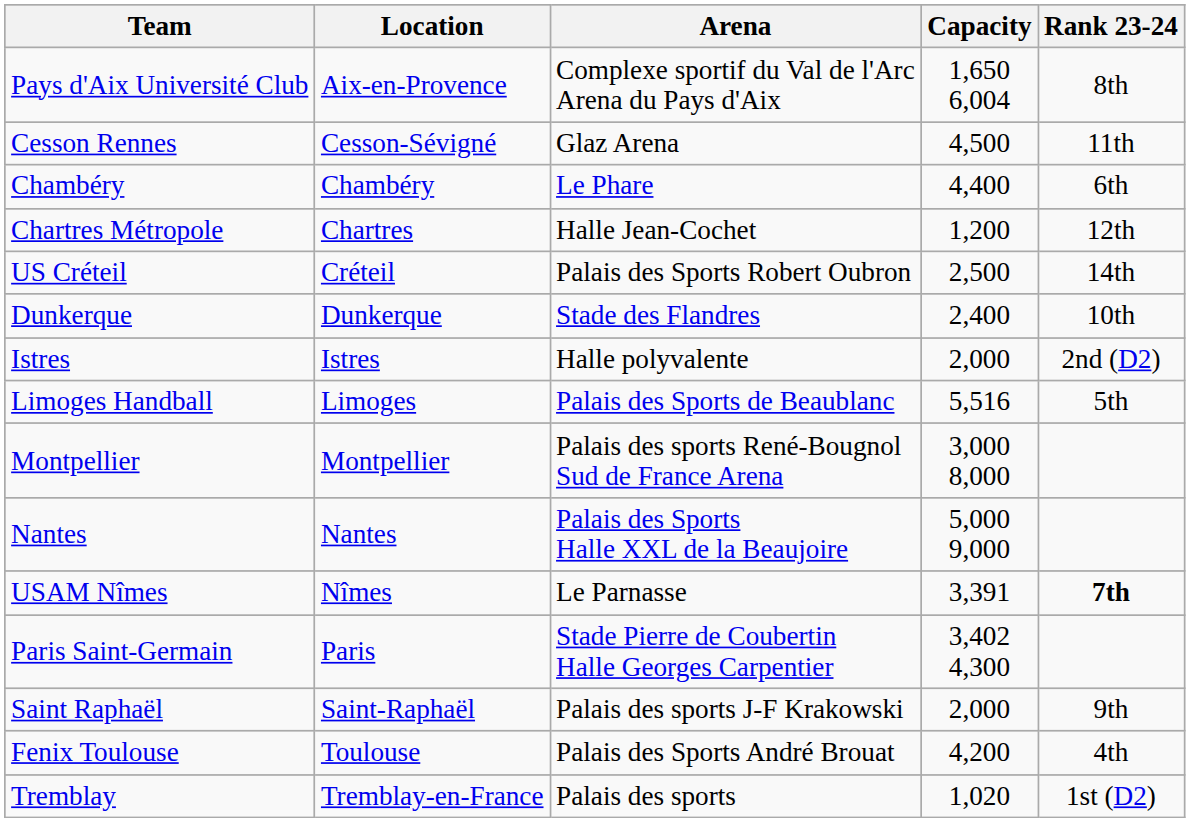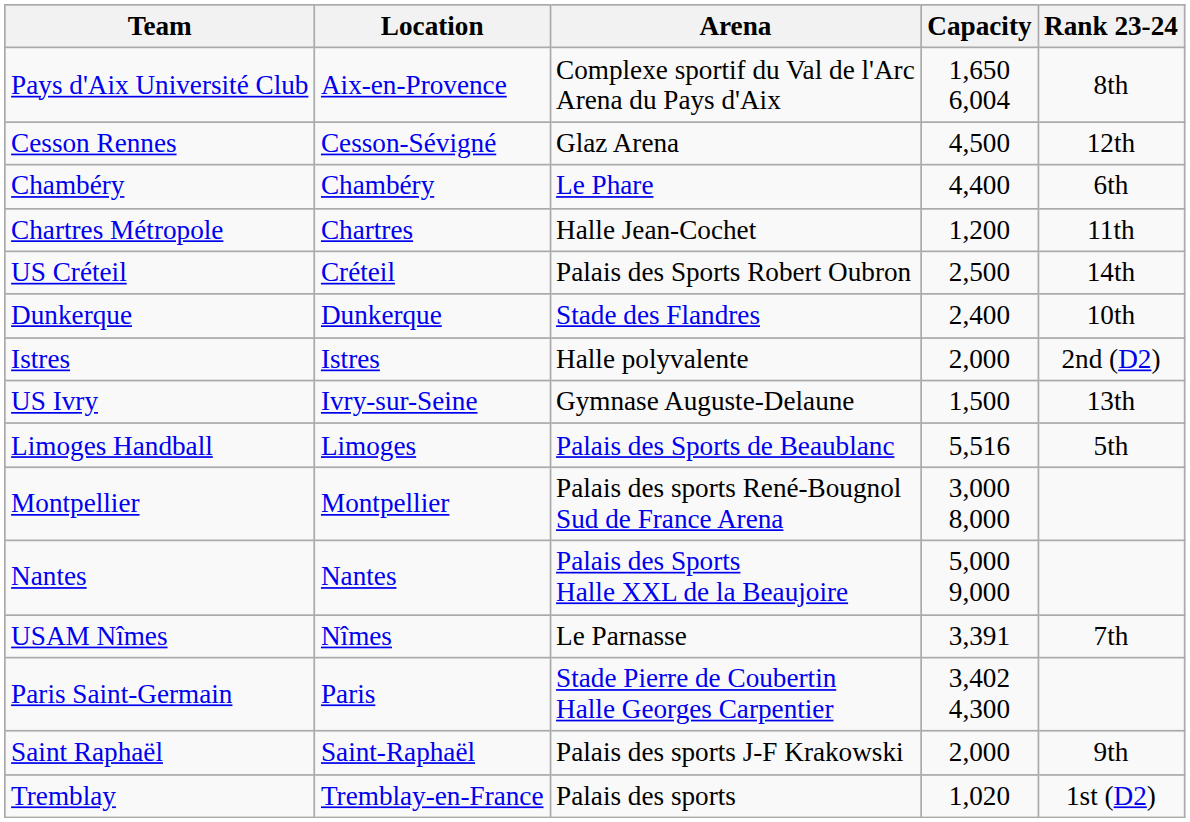(1111, 142) 11th -> (1111, 142) 12th
(1111, 229) 12th -> (1111, 229) 11th
+ row: (55, 401)
(1111, 592) bold -> (1111, 635) normal
- row: (95, 752)
